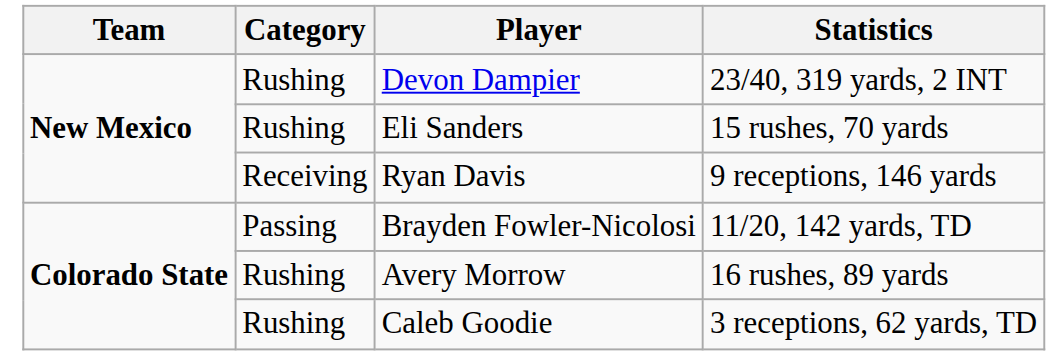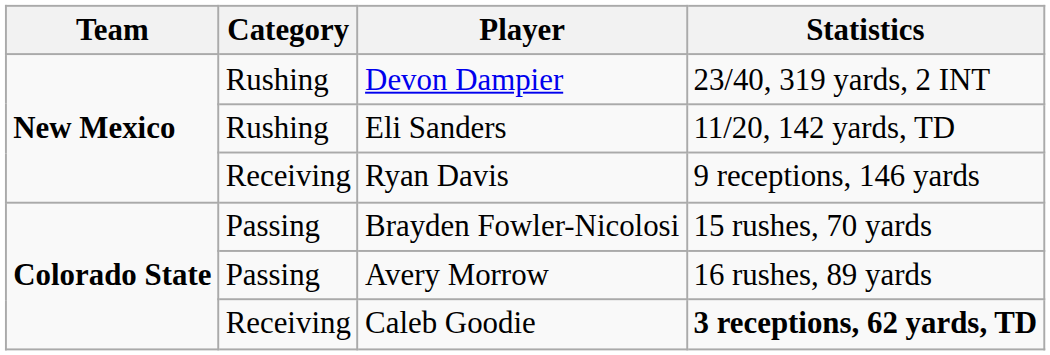(829, 127) 15 rushes, 70 yards -> (824, 127) 11/20, 142 yards, TD
(841, 225) 11/20, 142 yards, TD -> (813, 225) 15 rushes, 70 yards
(294, 274) Rushing -> (273, 274) Passing
(294, 323) Rushing -> (288, 323) Receiving
(874, 323) normal -> (865, 323) bold
